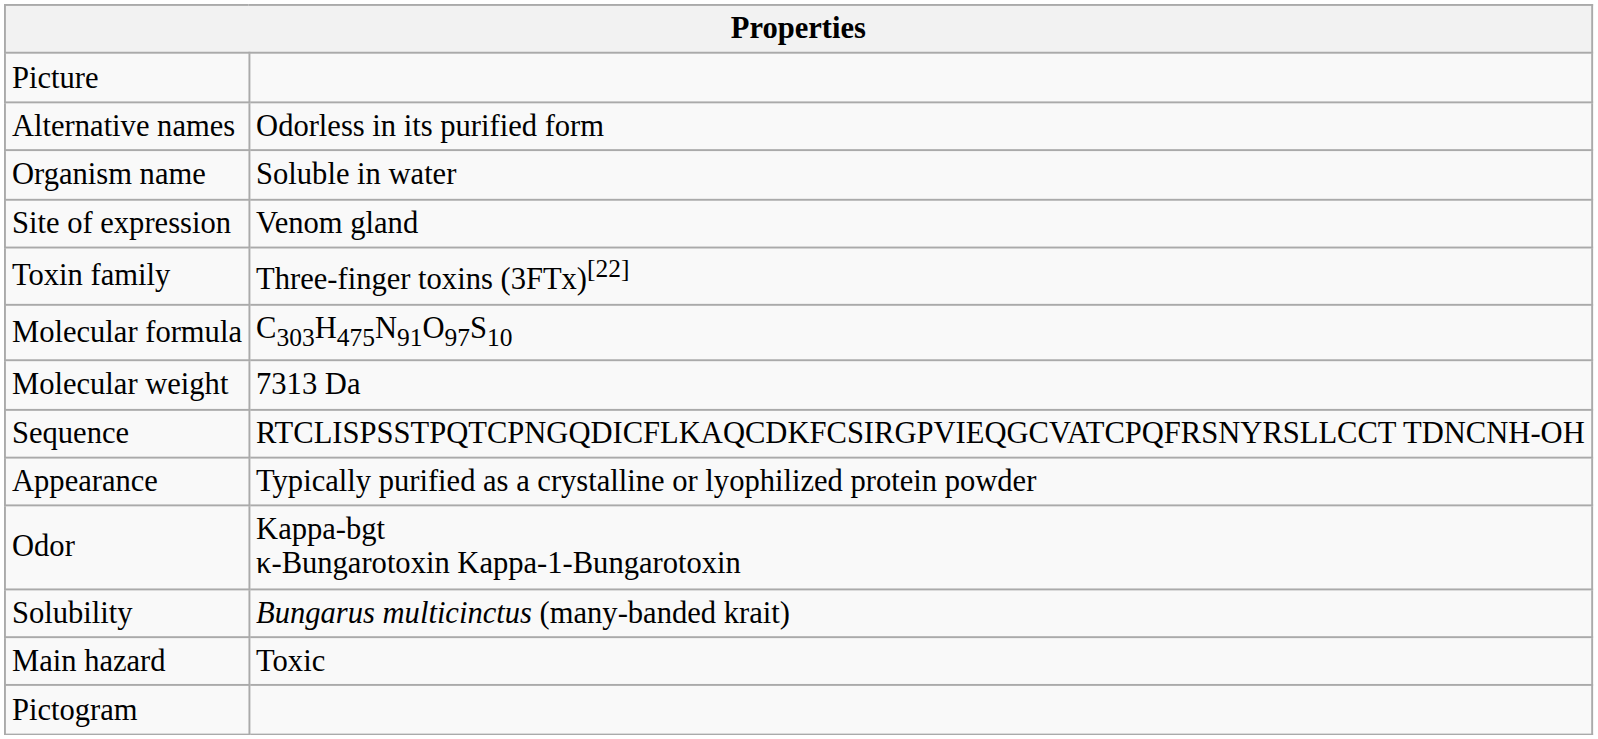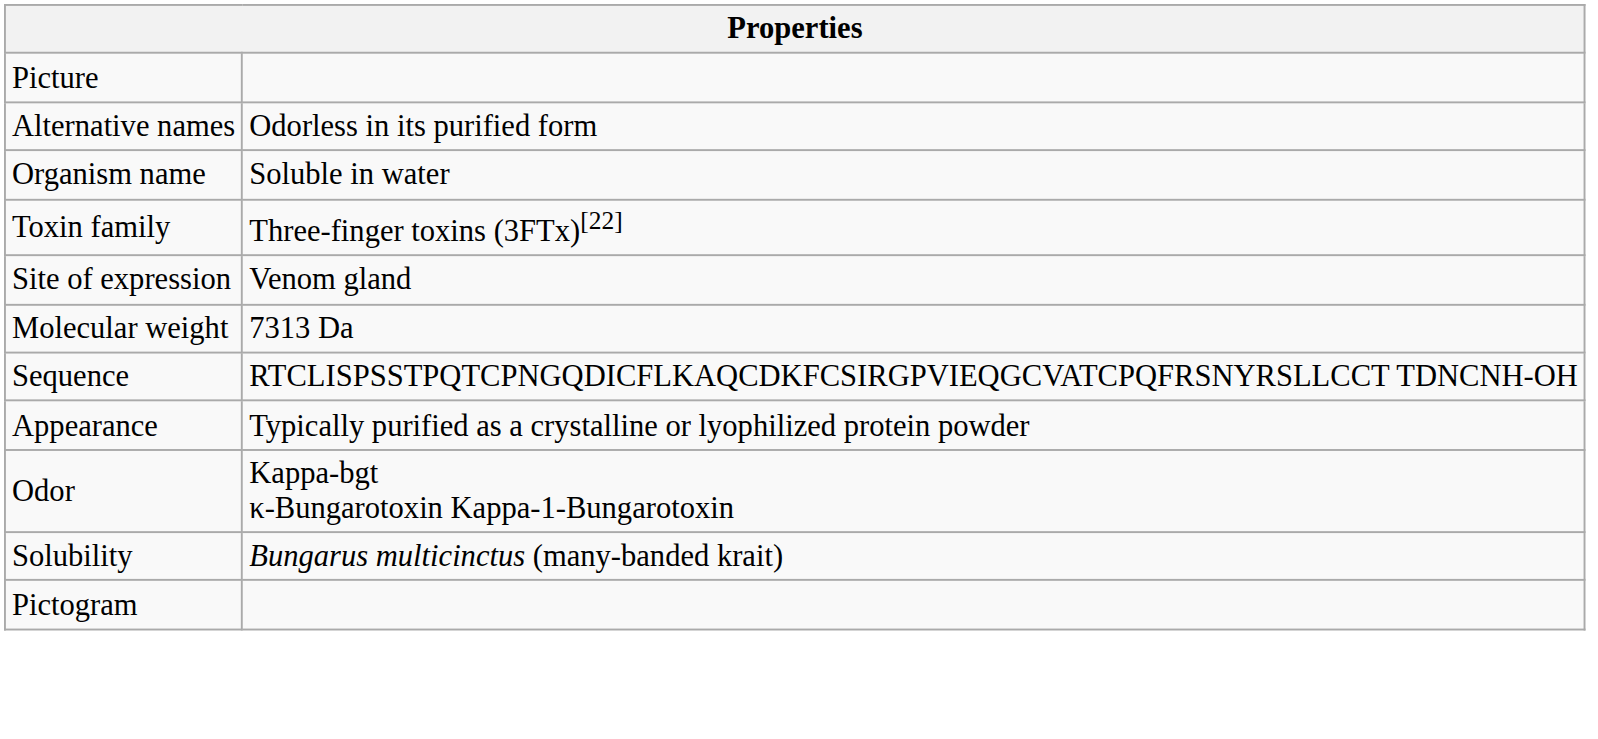rows swapped: (121, 222) <-> (91, 275)
- row: (127, 331)
- row: (89, 660)
